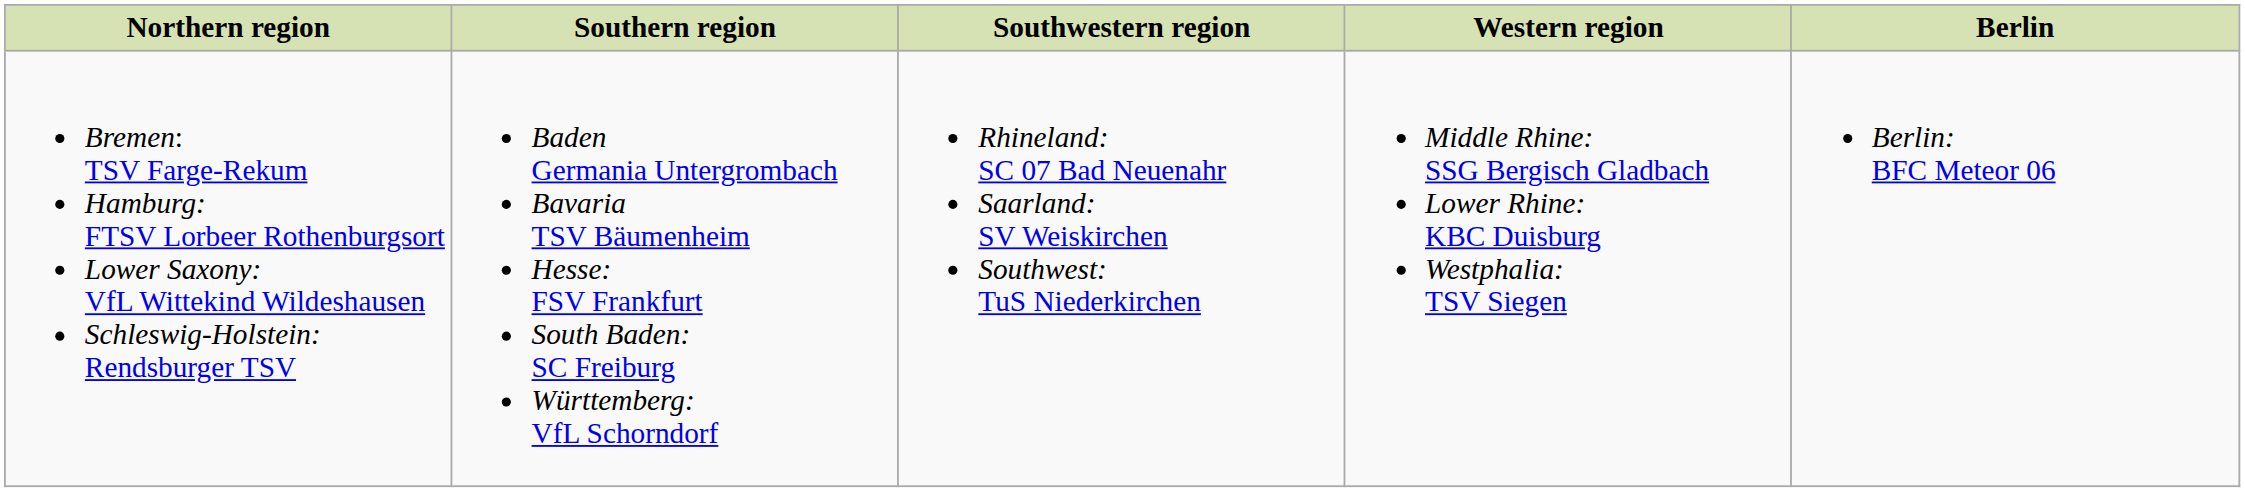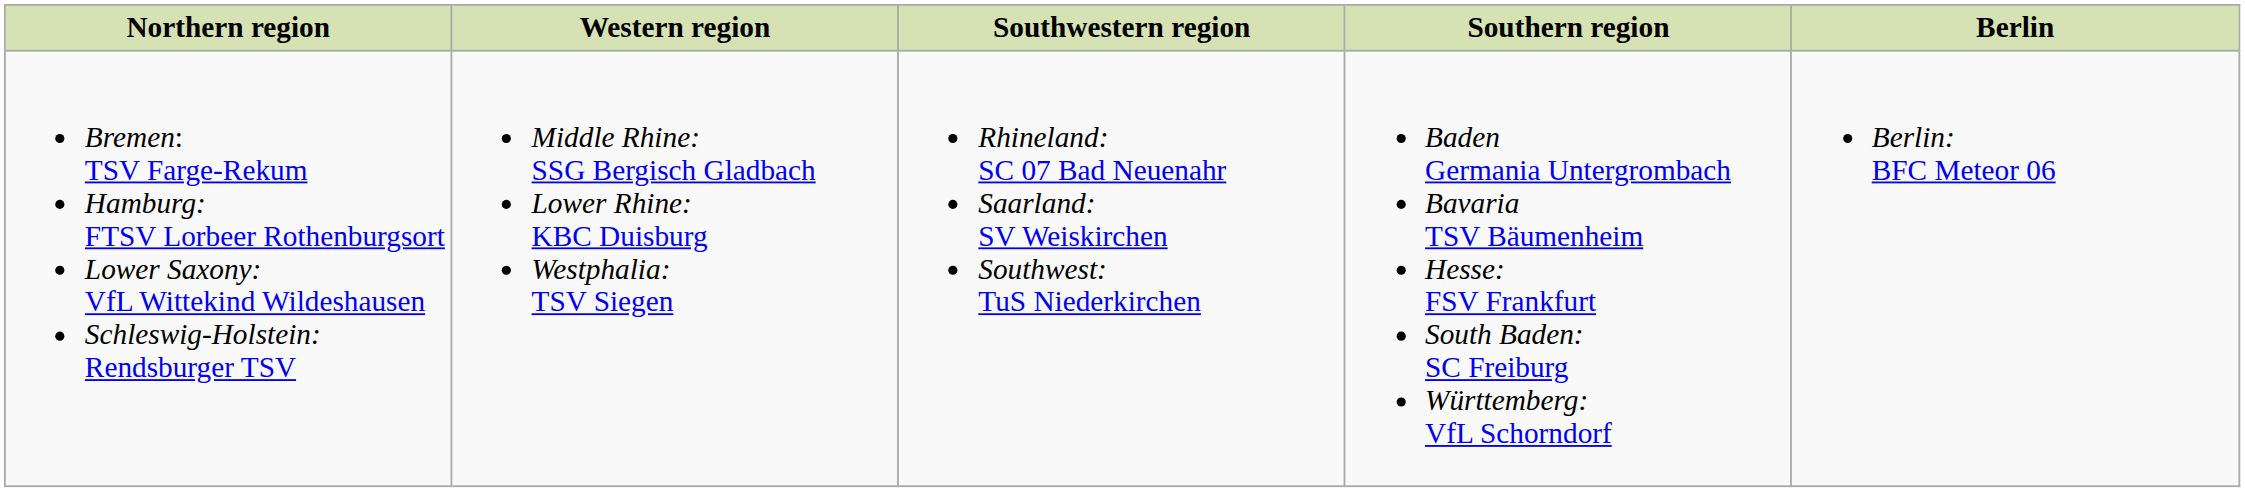columns swapped: (1568, 27) <-> (675, 27)
